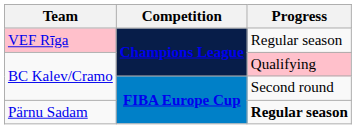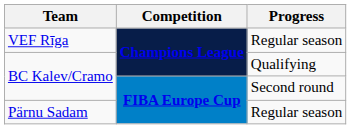(38, 40) pink background -> (38, 40) no background
(283, 64) pink background -> (283, 64) no background
(299, 111) bold -> (297, 111) normal
